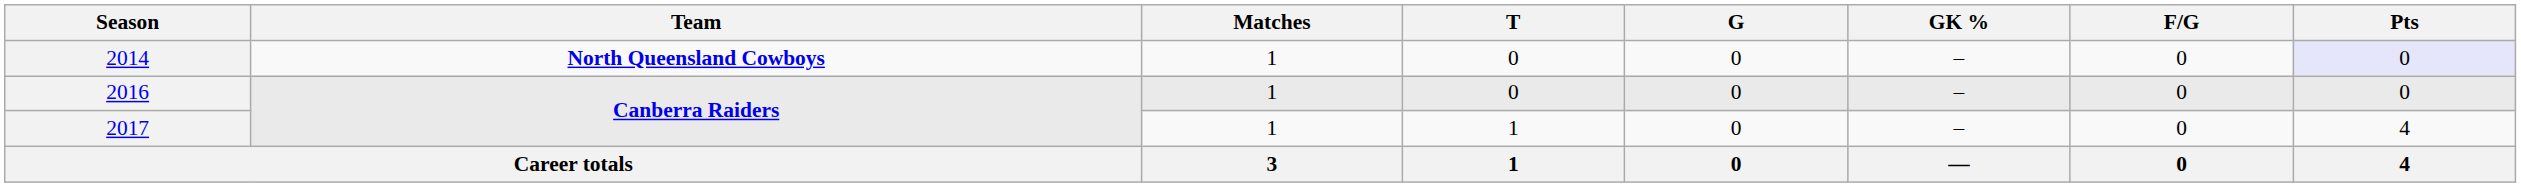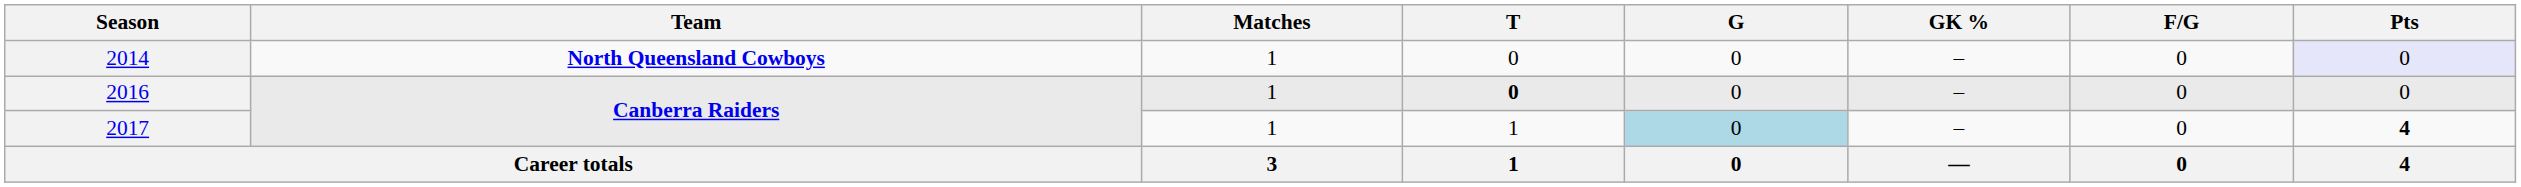(1513, 93) normal -> (1513, 93) bold
(1736, 128) no background -> (1736, 128) lightblue background
(2405, 128) normal -> (2405, 128) bold
